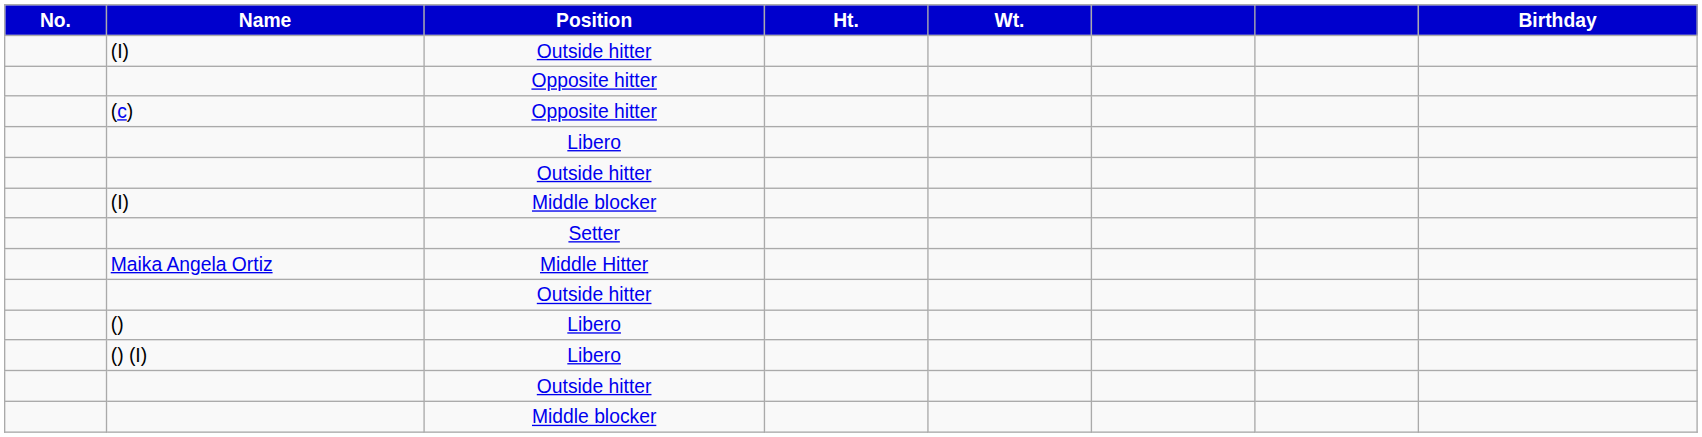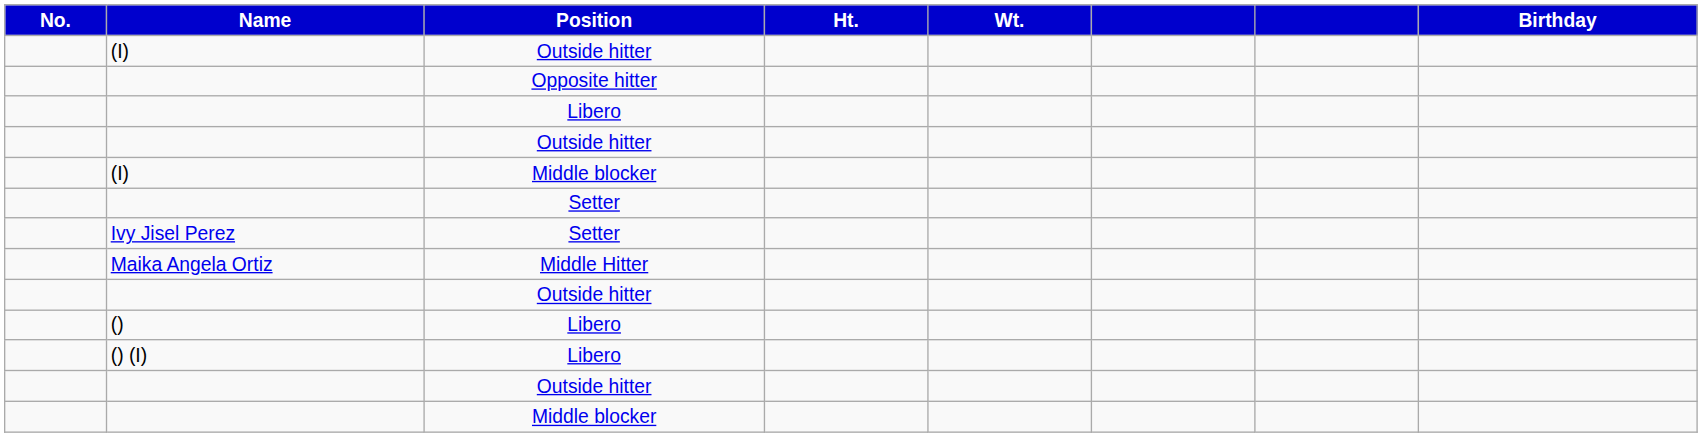- row: (122, 112)
+ row: (173, 234)
